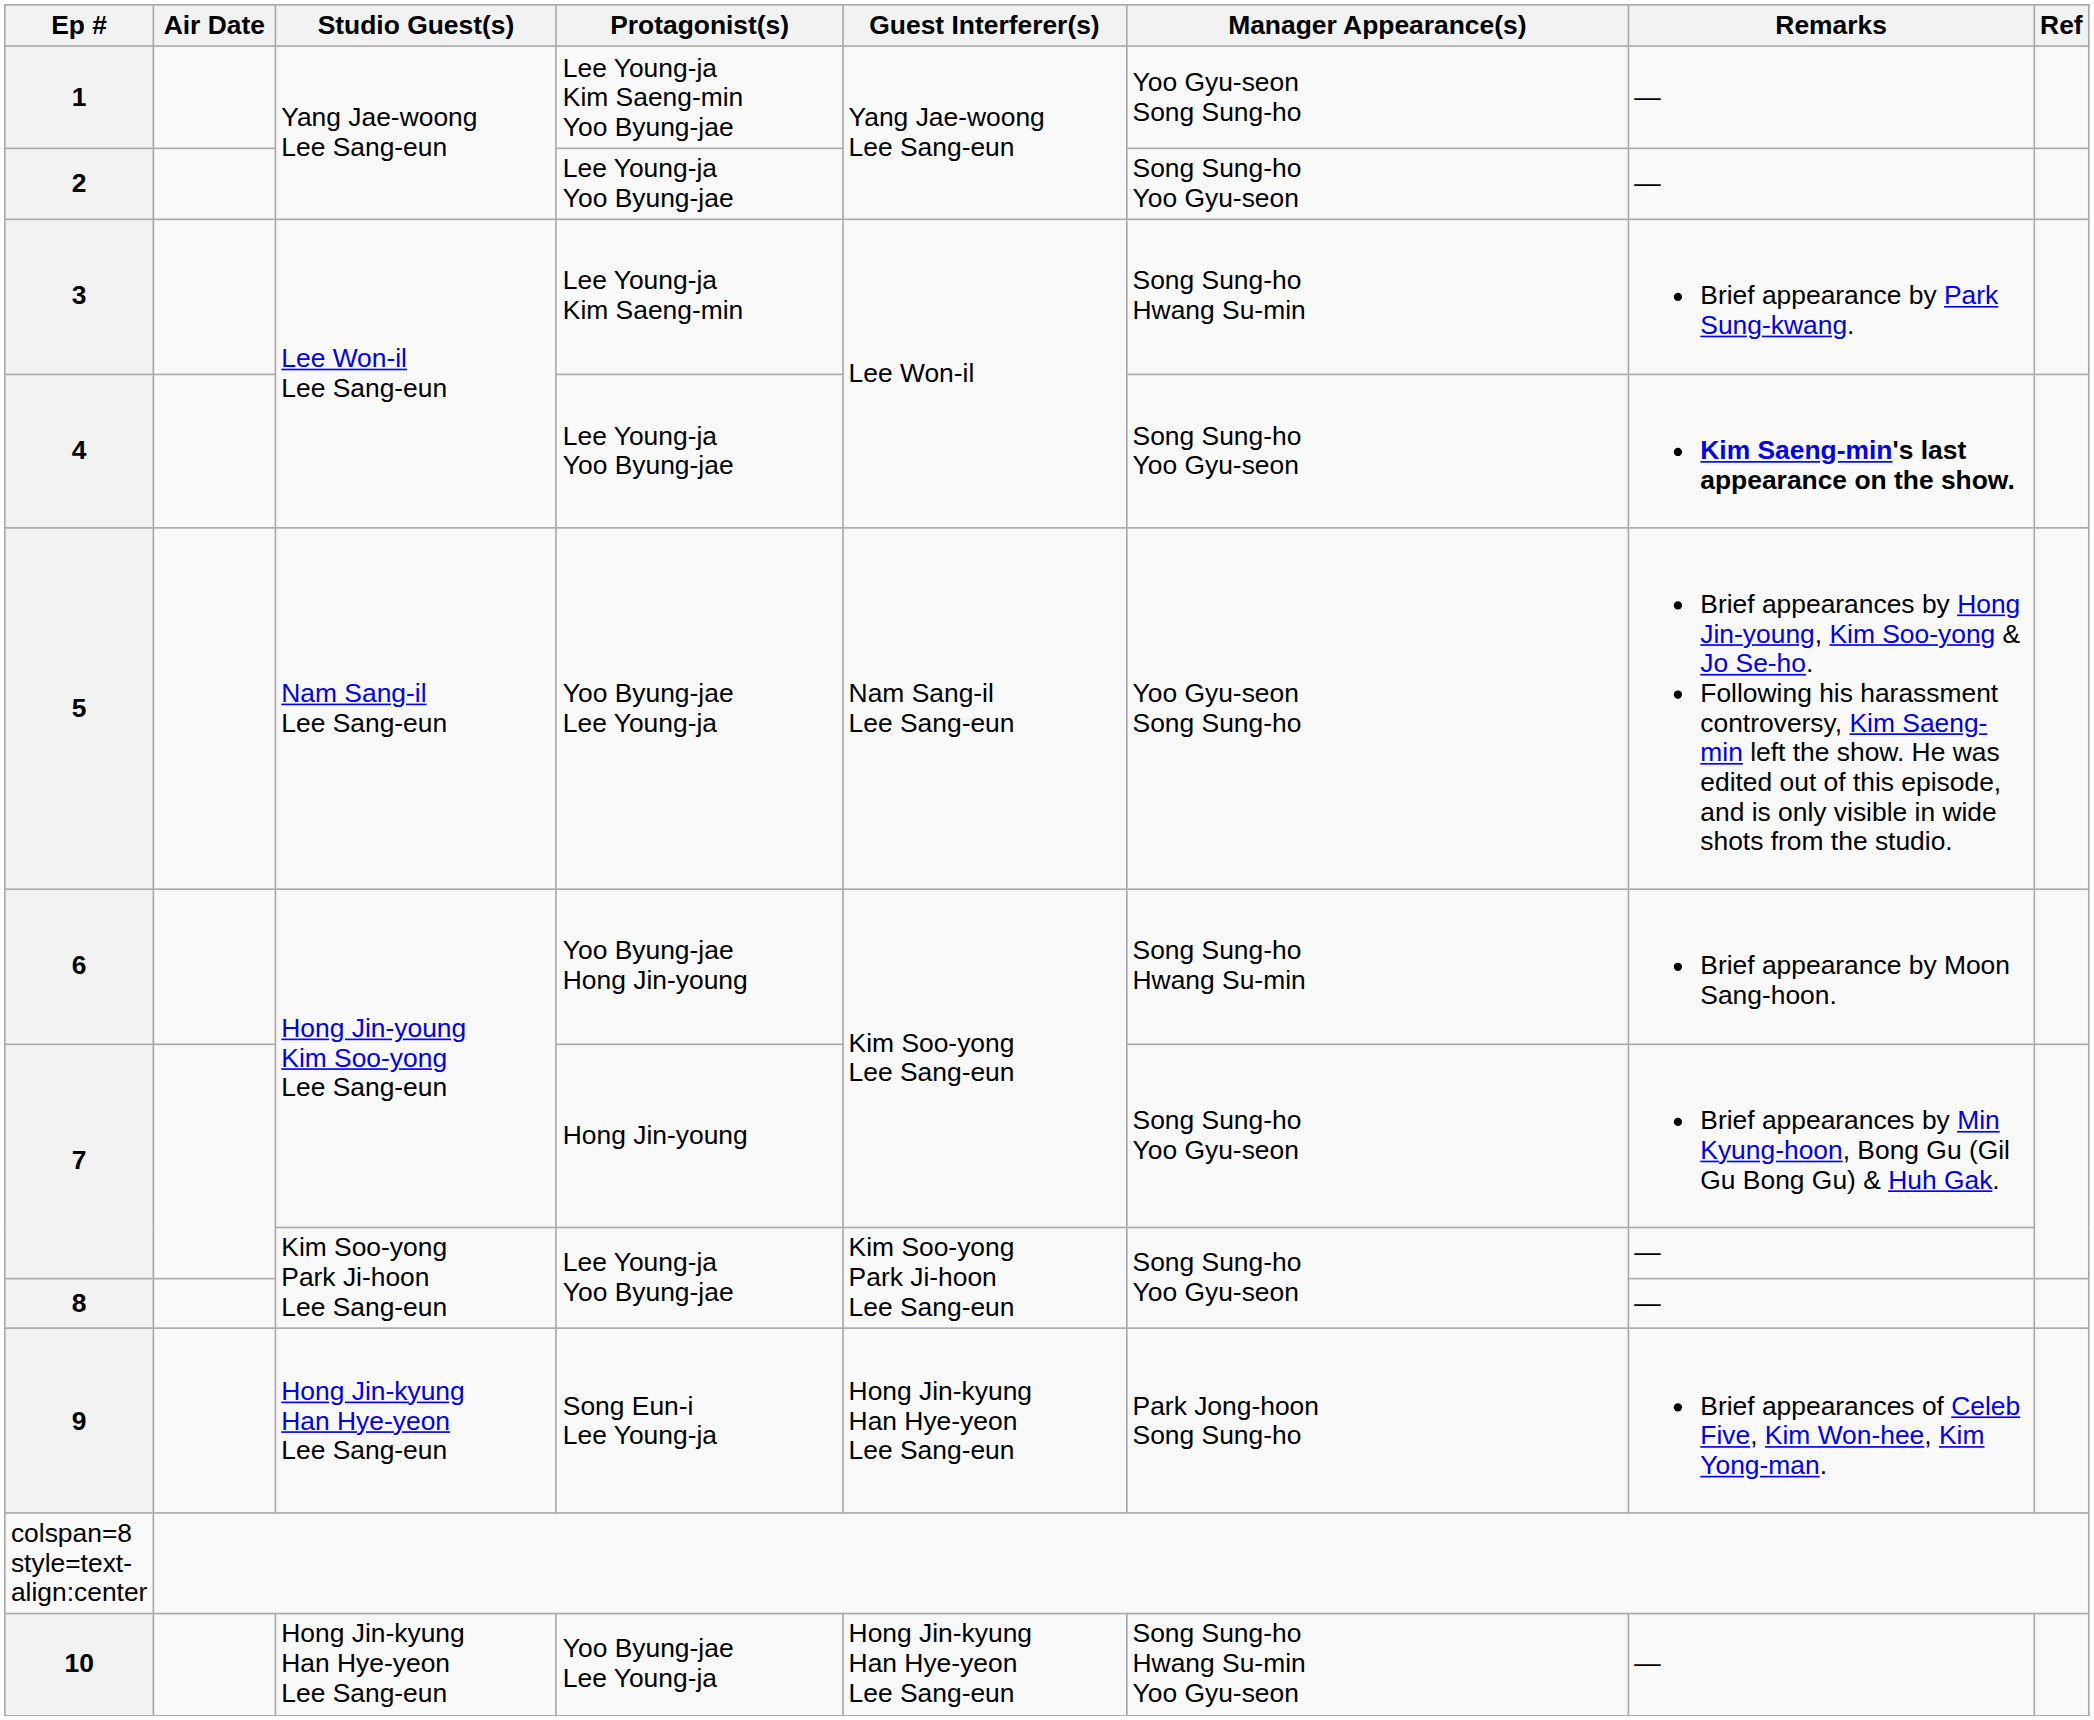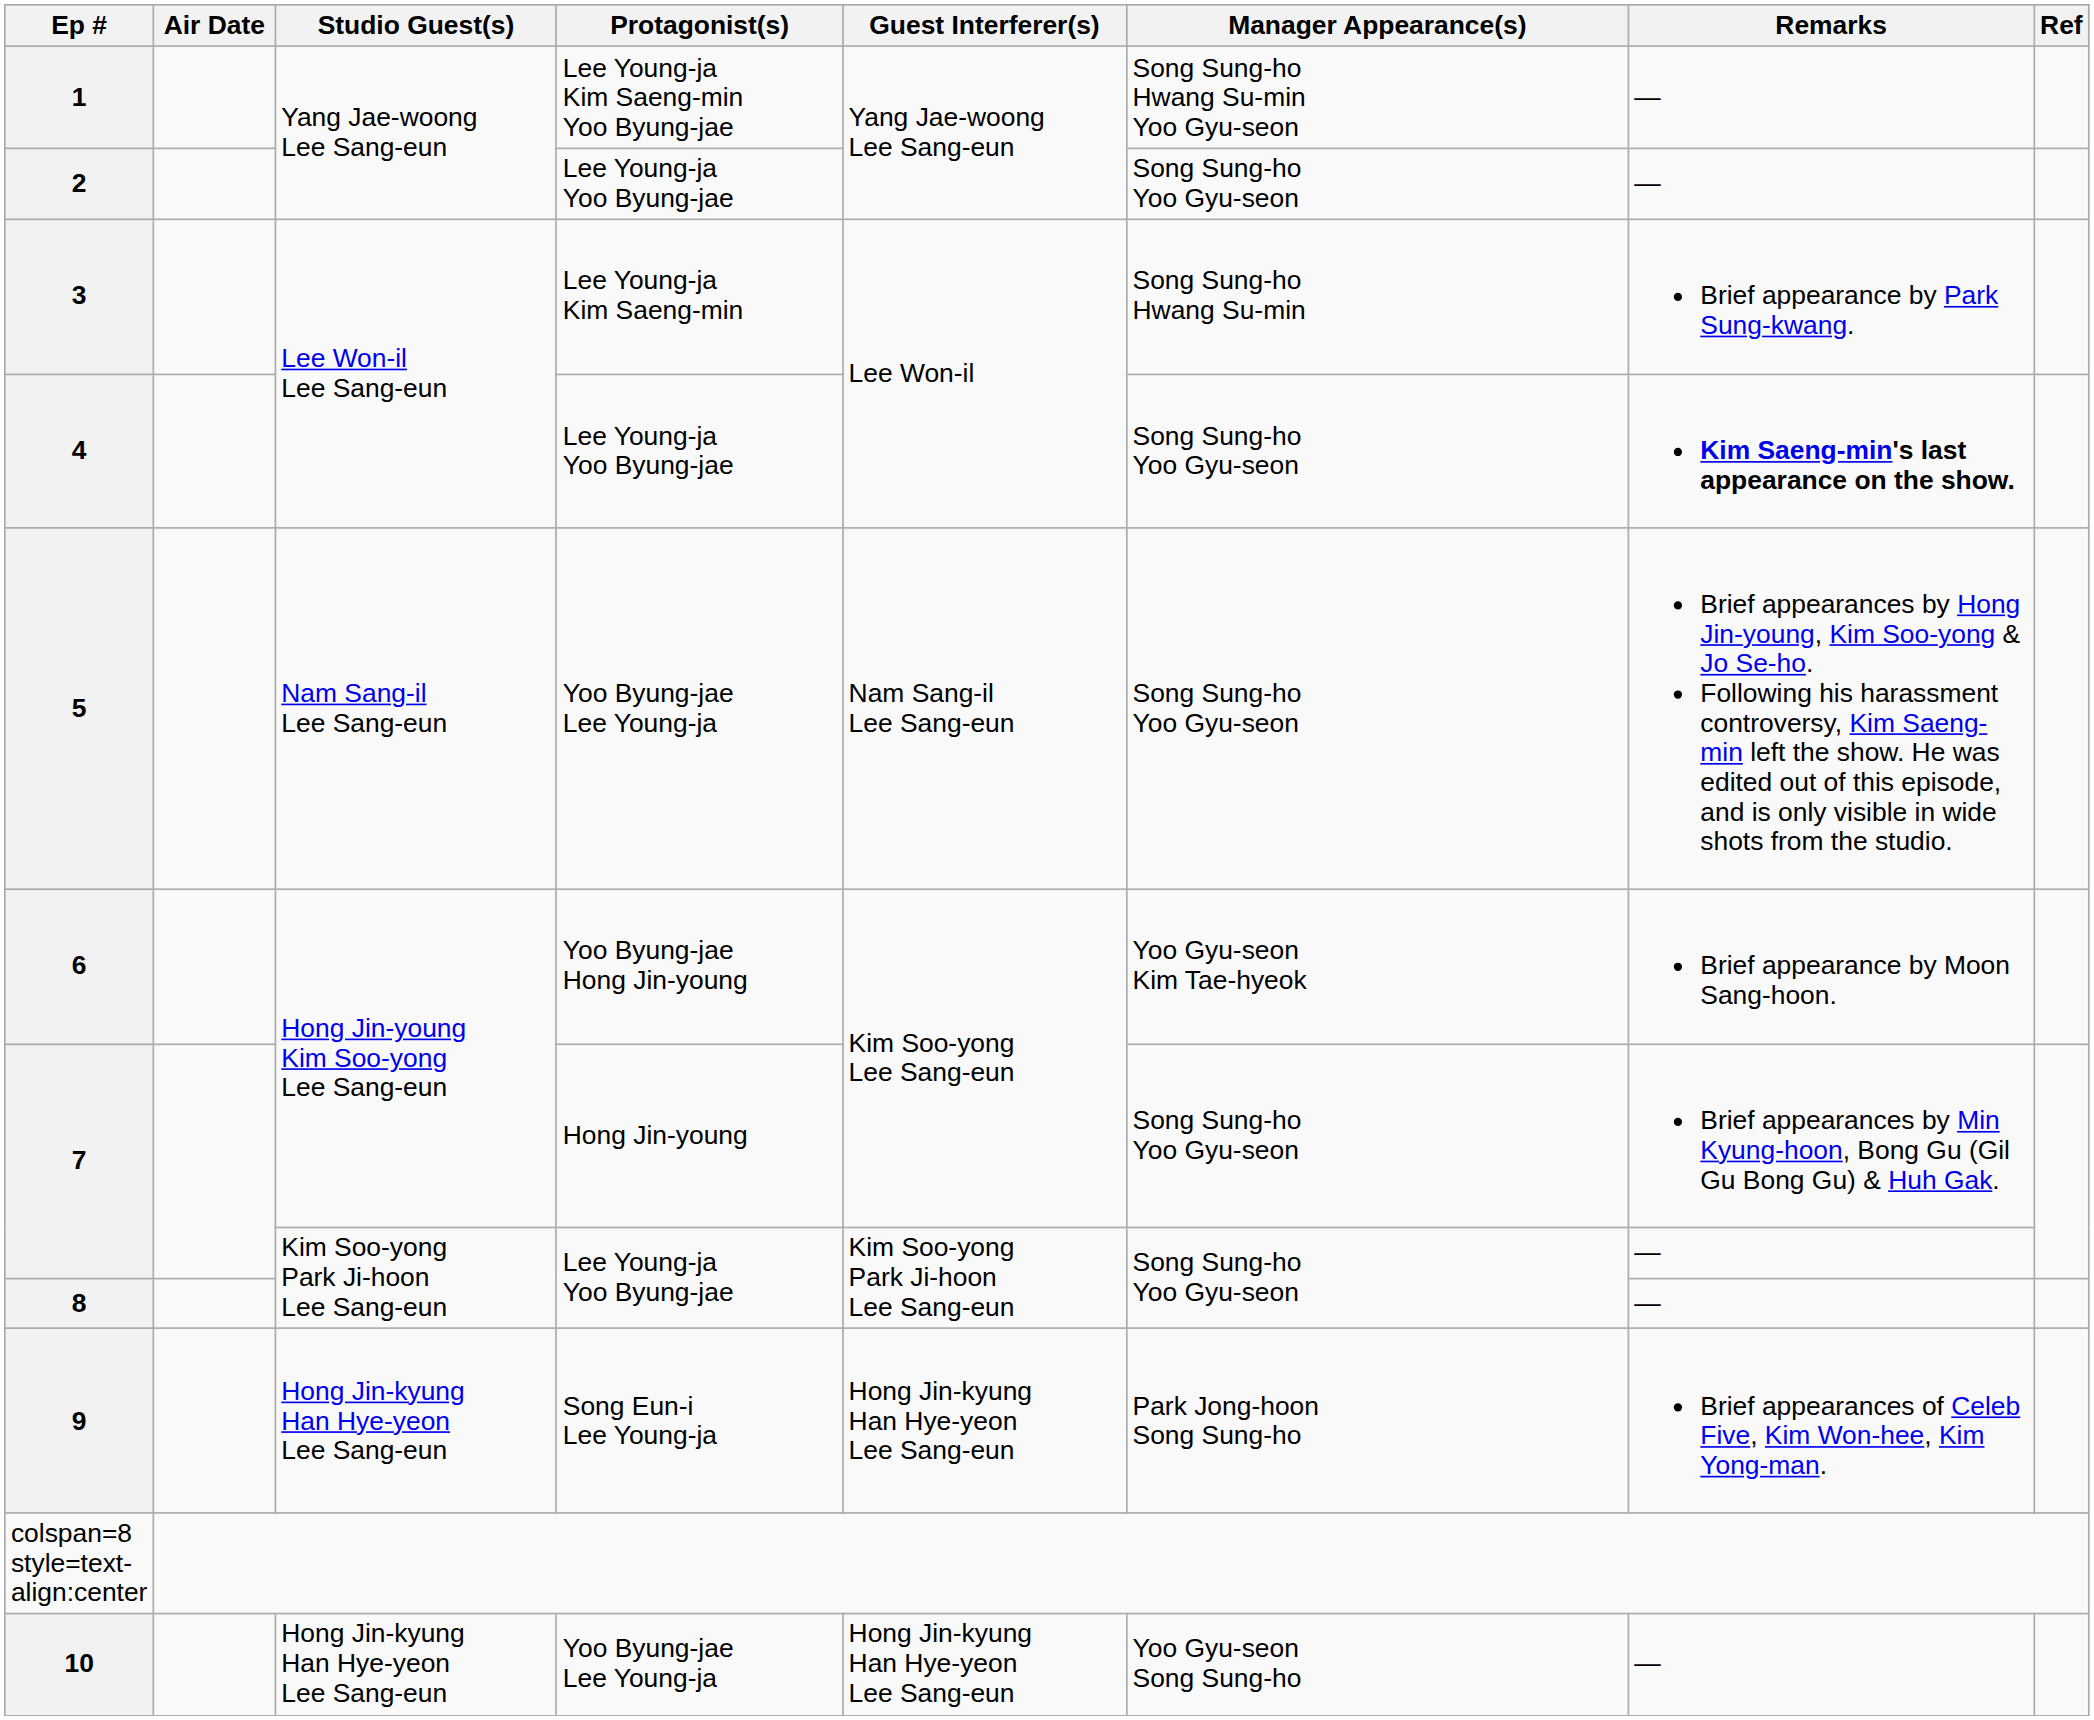(1217, 97) Yoo Gyu-seon Song Sung-ho -> (1219, 97) Song Sung-ho Hwang Su-min Yoo Gyu-seon
(1217, 708) Yoo Gyu-seon Song Sung-ho -> (1217, 708) Song Sung-ho Yoo Gyu-seon
(1219, 966) Song Sung-ho Hwang Su-min -> (1220, 966) Yoo Gyu-seon Kim Tae-hyeok
(1219, 1664) Song Sung-ho Hwang Su-min Yoo Gyu-seon -> (1217, 1664) Yoo Gyu-seon Song Sung-ho
